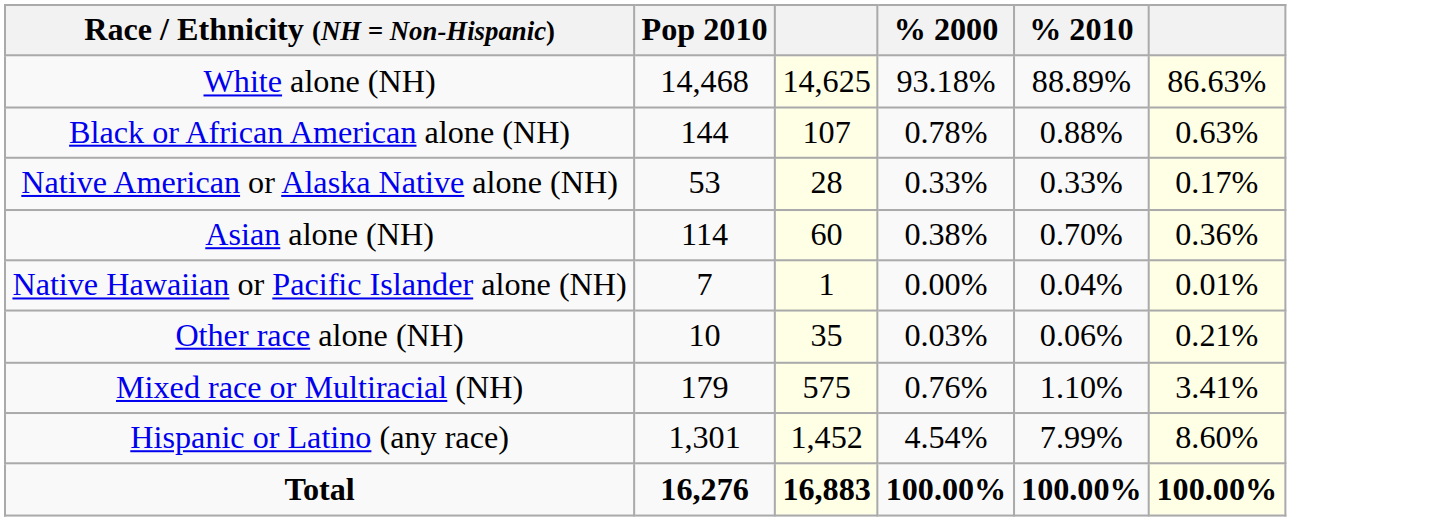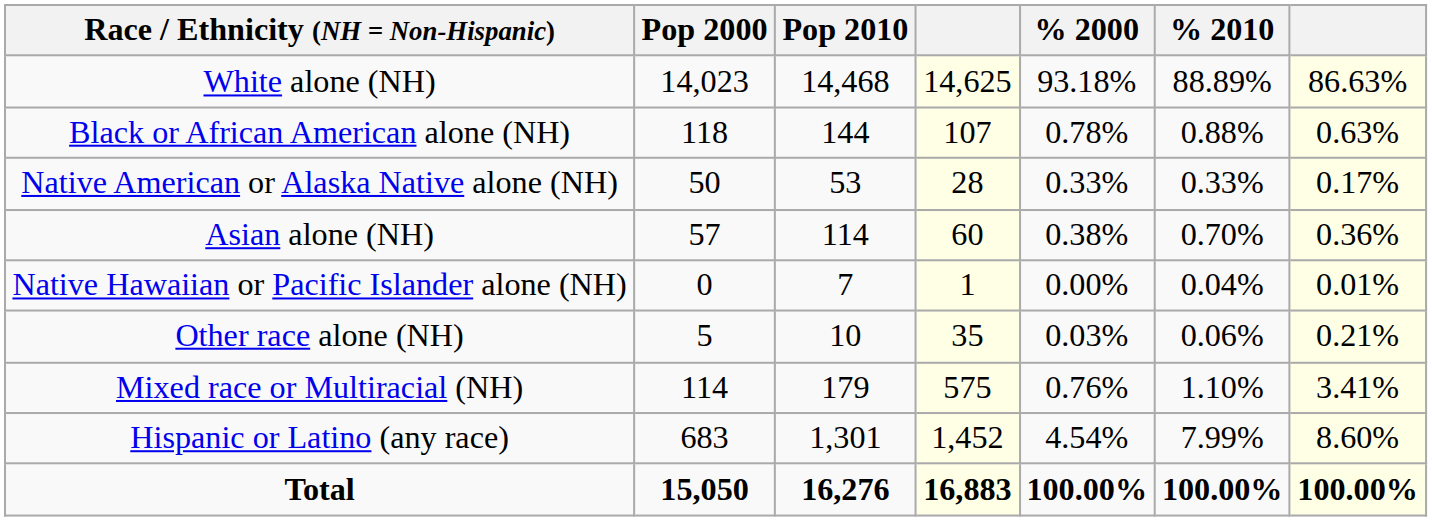+ column: (705, 30)
